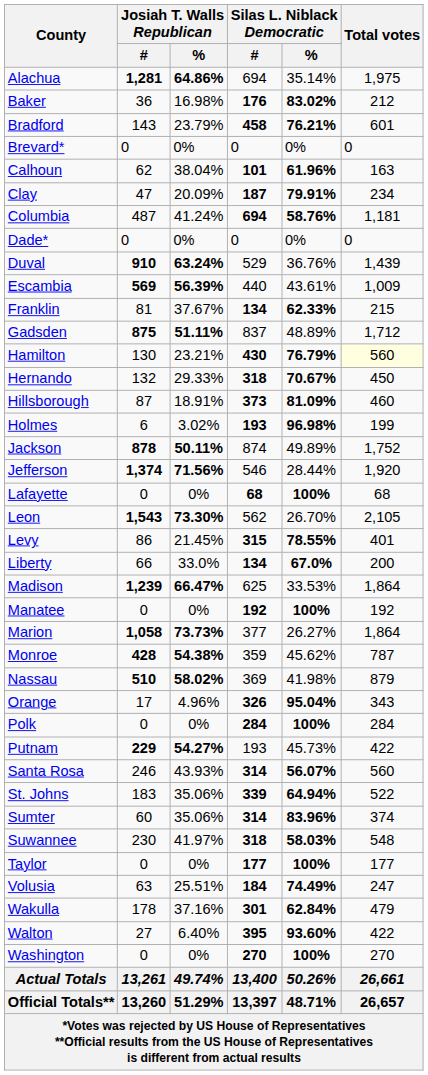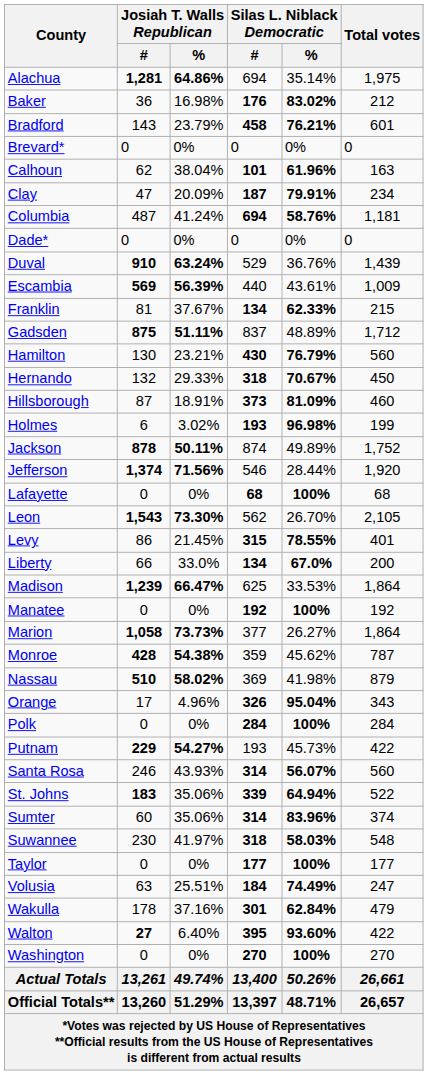(382, 355) lightyellow background -> (382, 355) no background
(144, 794) normal -> (144, 794) bold
(144, 932) normal -> (144, 932) bold
